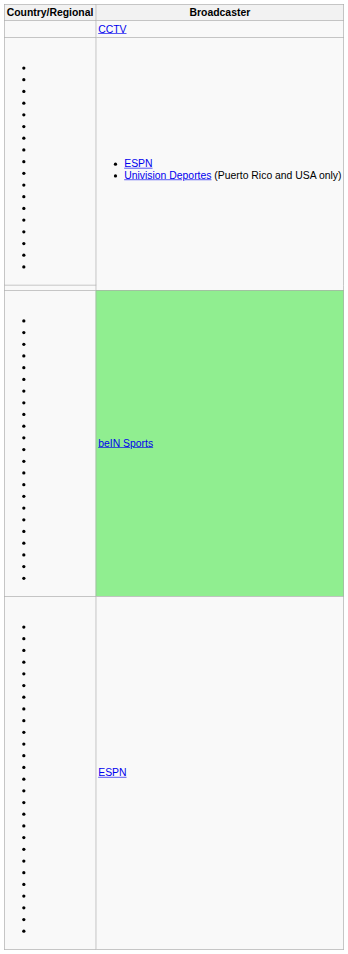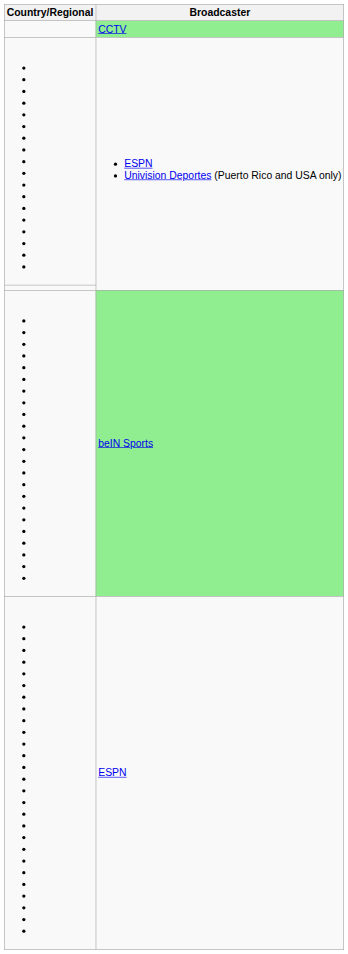(112, 29) no background -> (112, 29) lightgreen background
